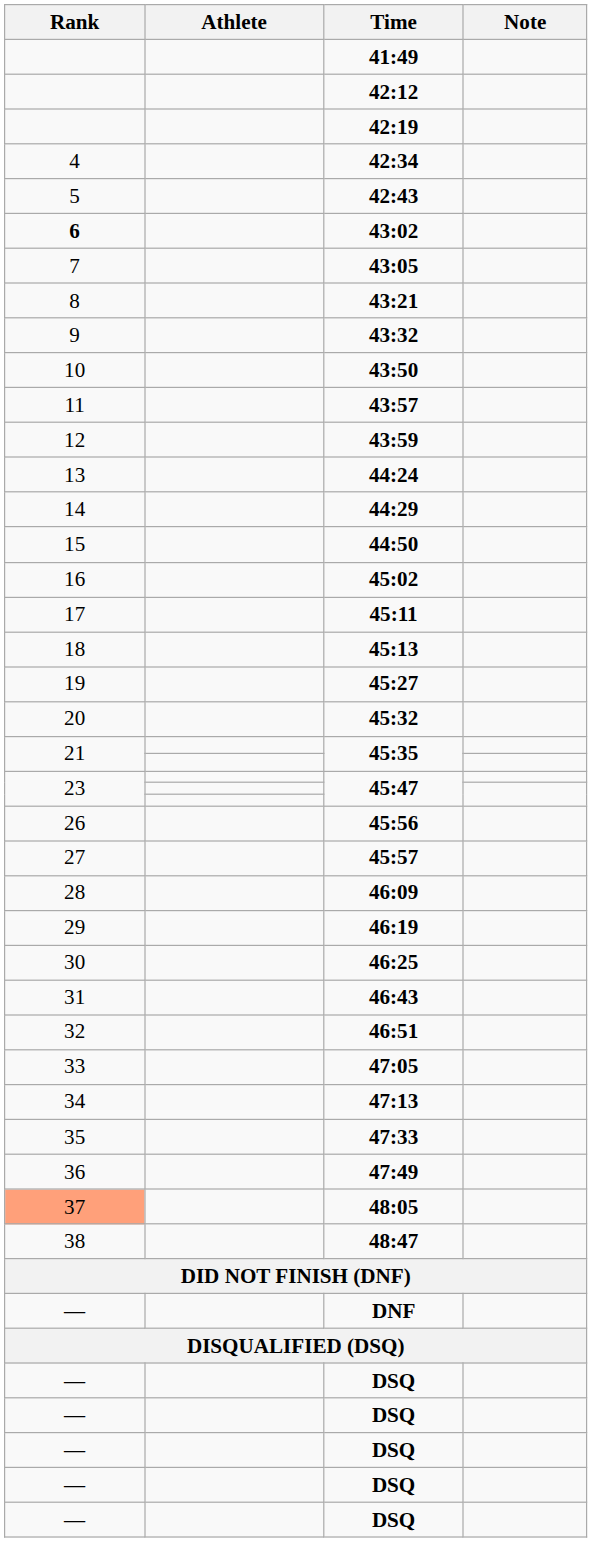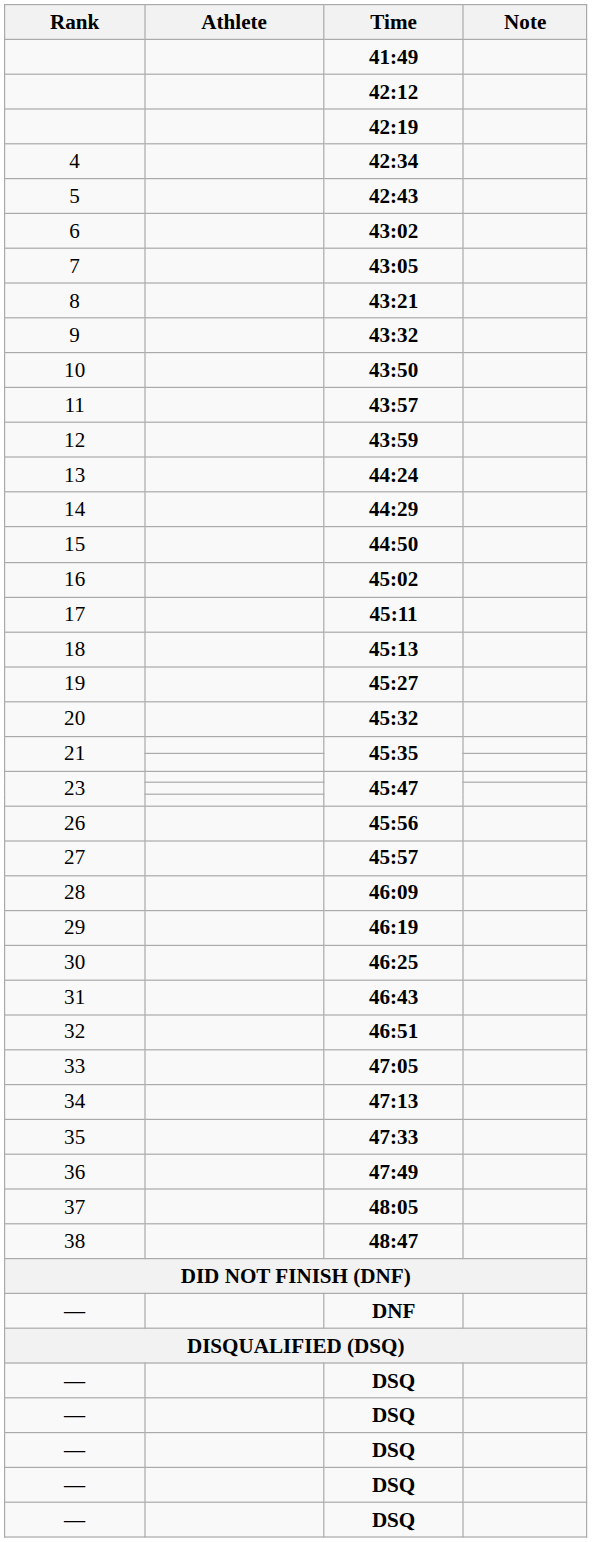(75, 230) bold -> (75, 230) normal
(75, 1205) lightsalmon background -> (75, 1205) no background
